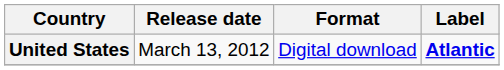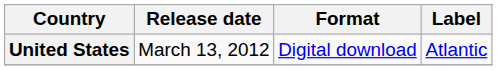(460, 49) bold -> (456, 49) normal
